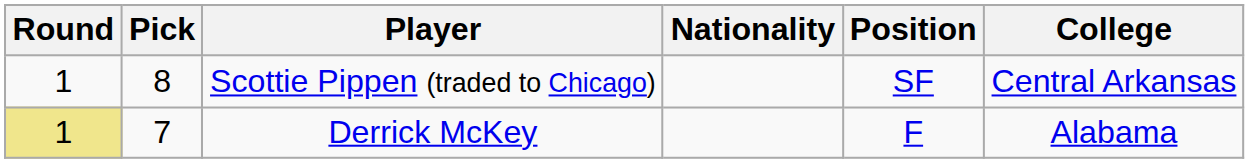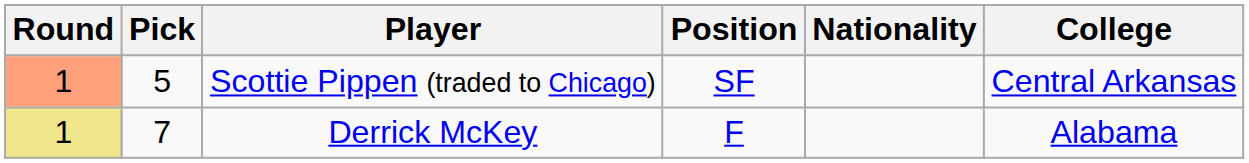columns swapped: (913, 30) <-> (753, 30)
(63, 81) no background -> (63, 81) lightsalmon background
(162, 81) 8 -> (162, 81) 5
